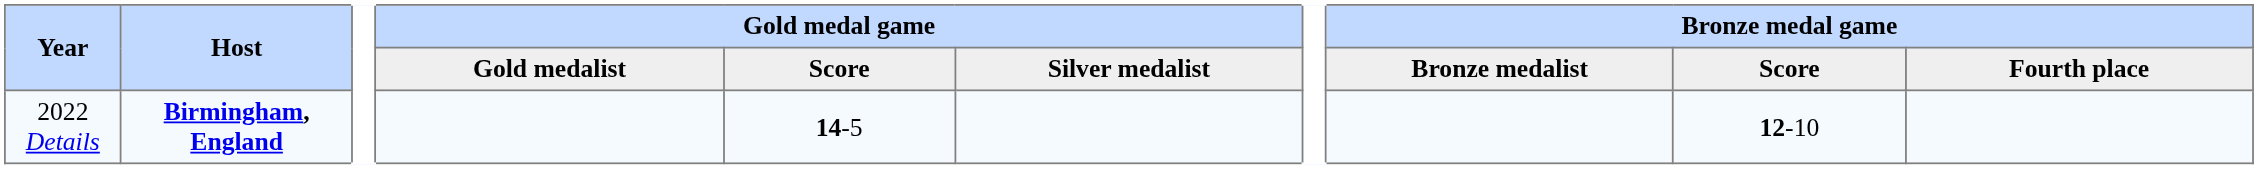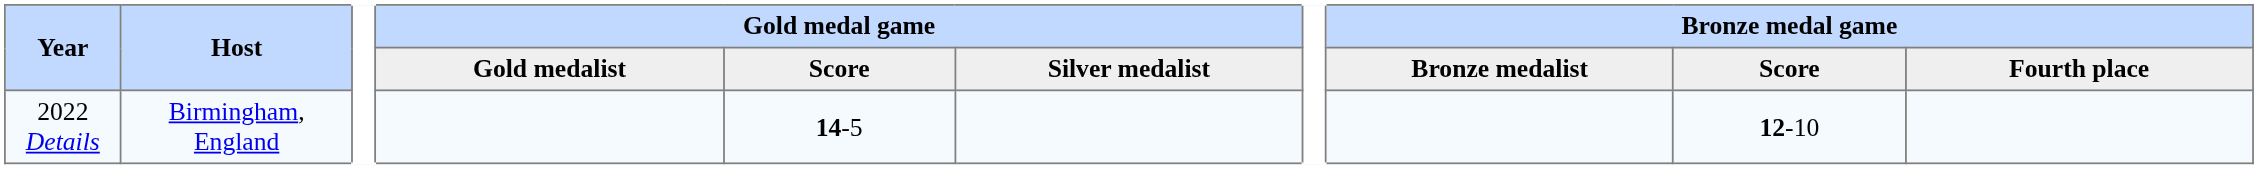(237, 126) bold -> (237, 126) normal
